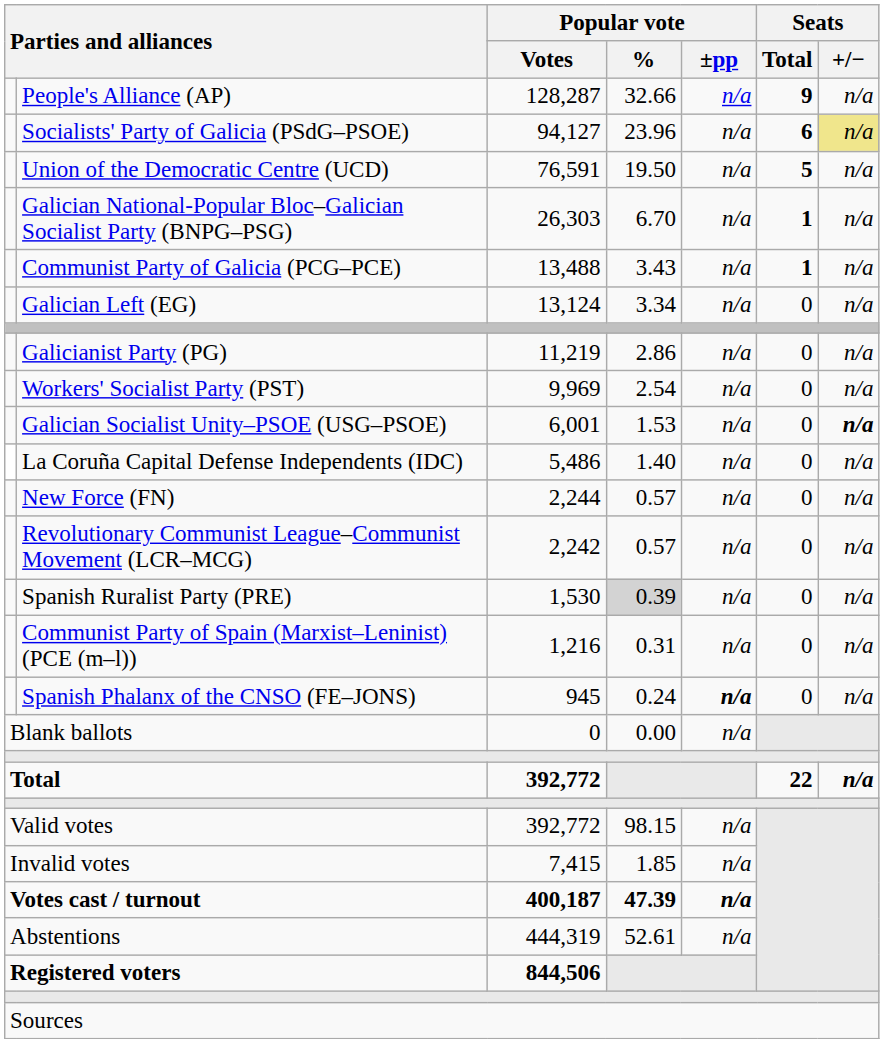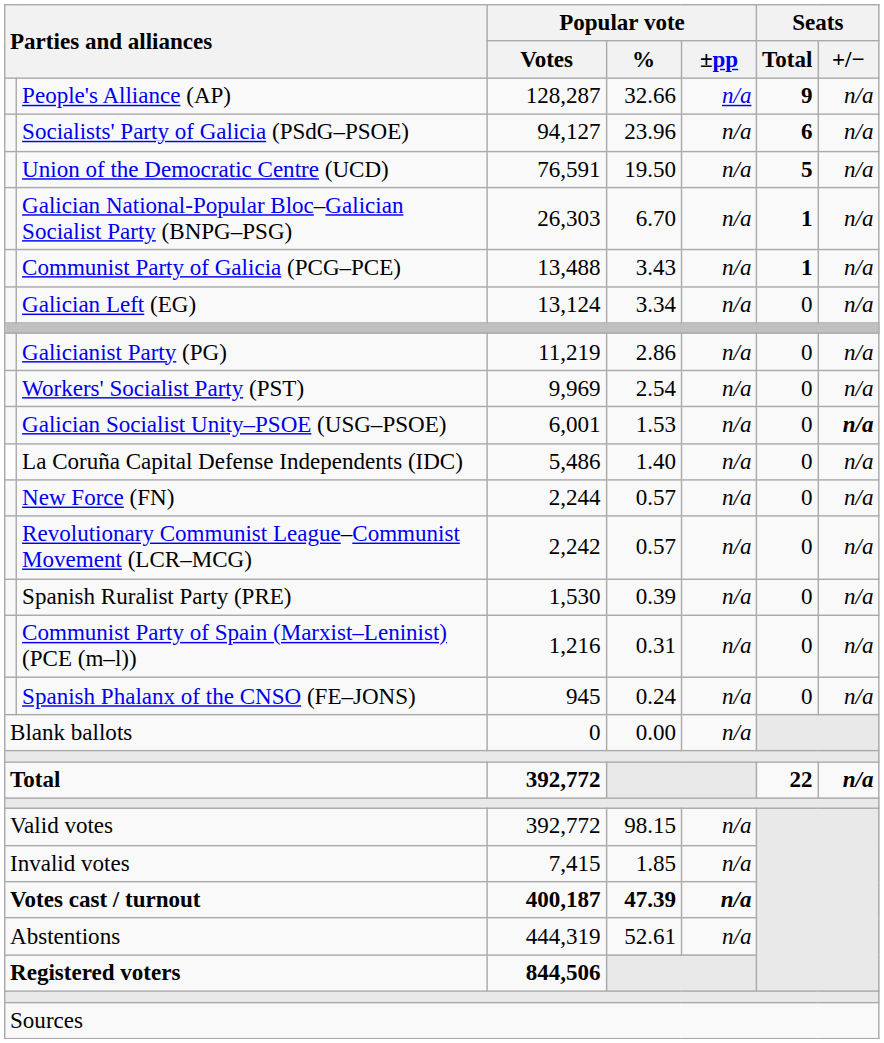(859, 132) khaki background -> (859, 132) no background
(656, 596) lightgrey background -> (656, 596) no background
(736, 695) bold -> (737, 695) normal
